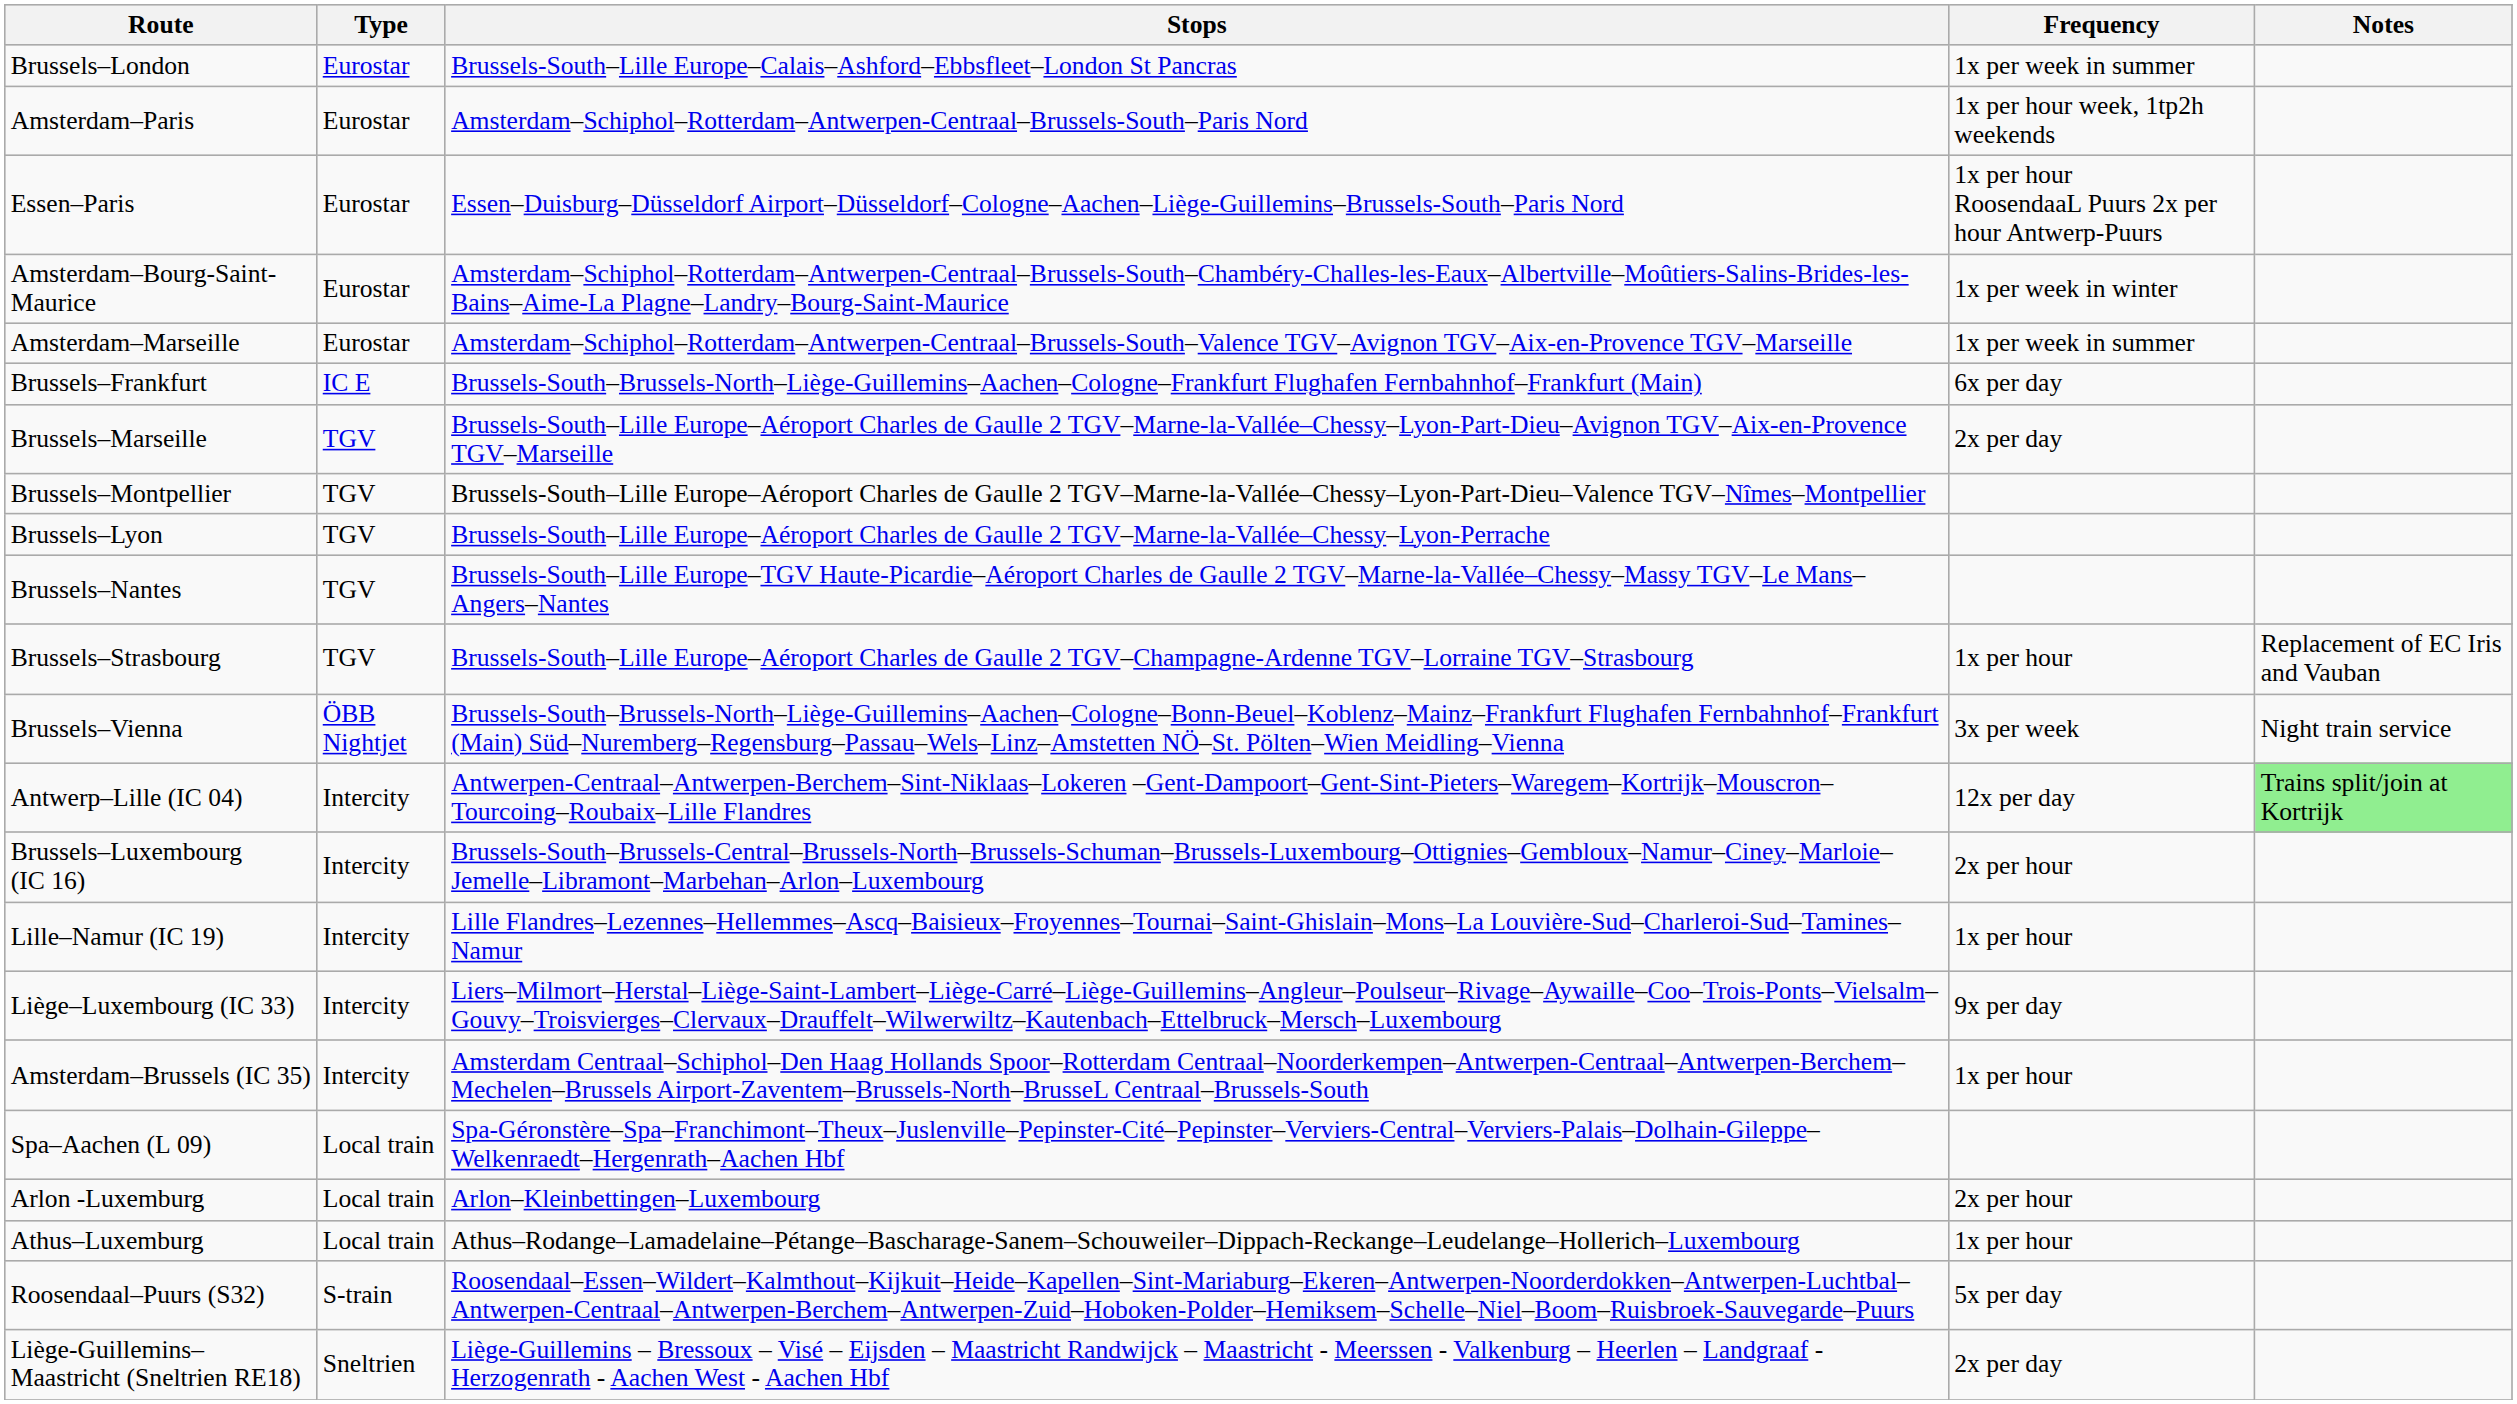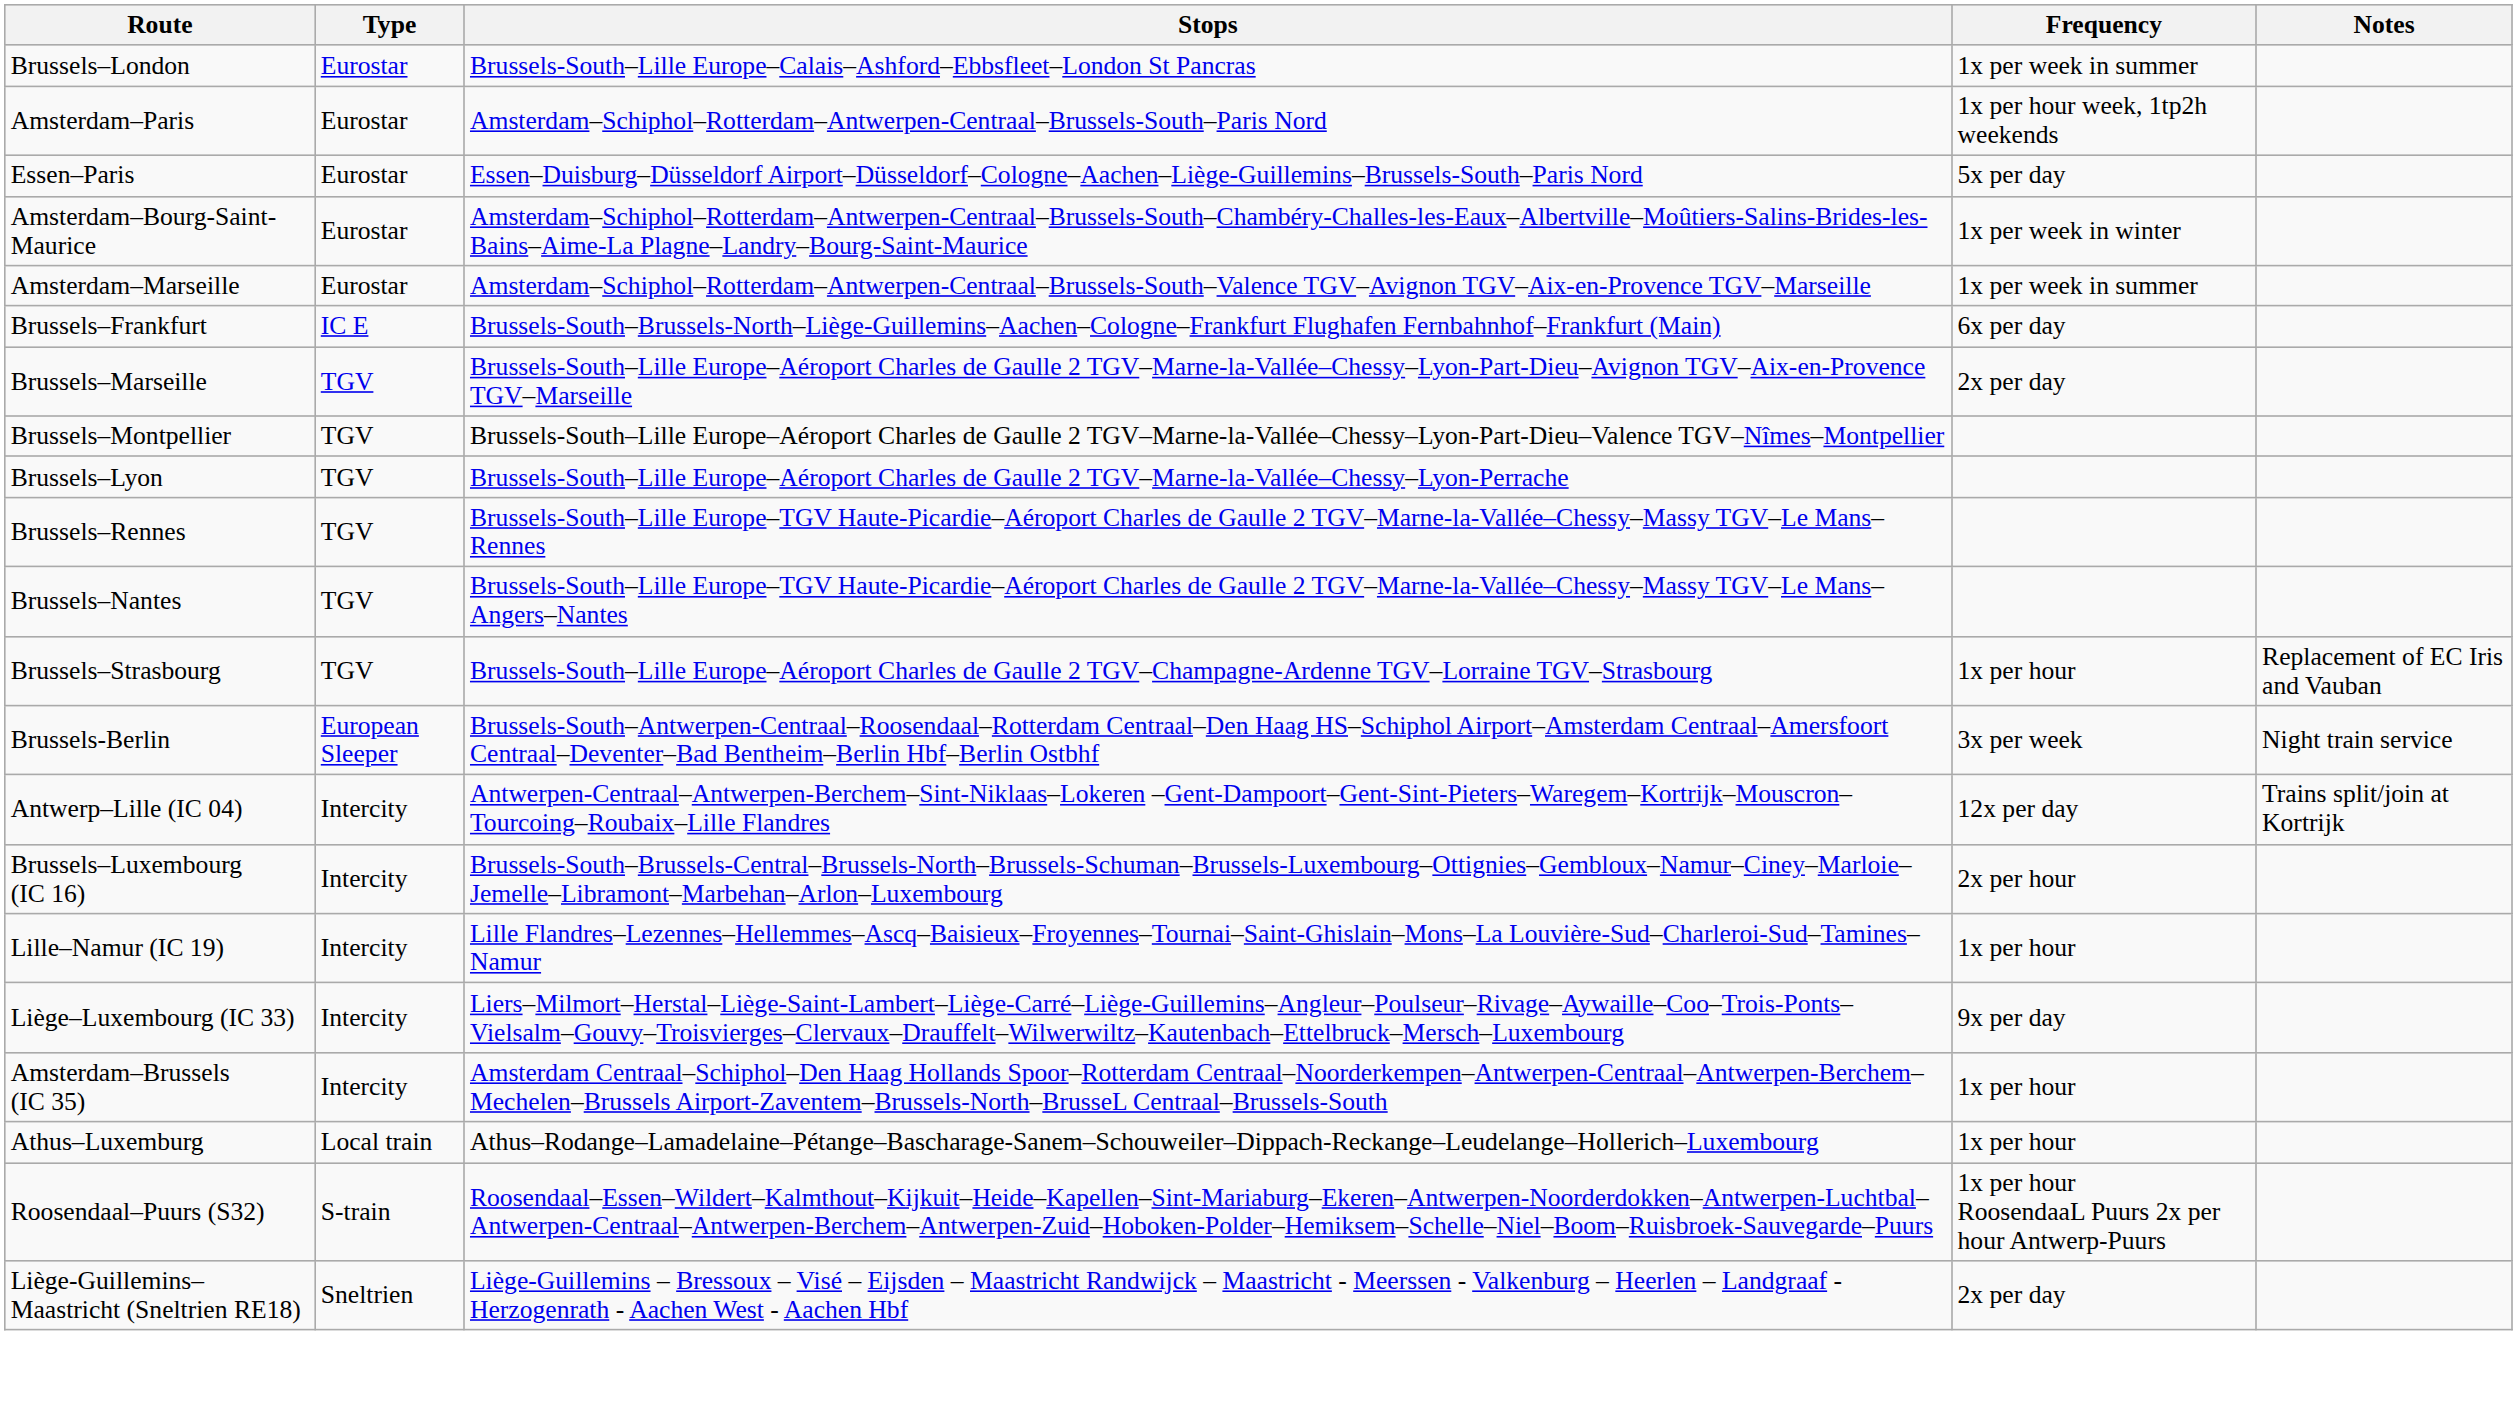(2086, 204) 1x per hour RoosendaaL Puurs 2x per hour Antwerp-Puurs -> (2012, 175) 5x per day
+ row: (98, 531)
+ row: (90, 739)
- row: (97, 728)
(2354, 797) lightgreen background -> (2355, 809) no background
- row: (111, 1144)
- row: (108, 1199)
(2008, 1294) 5x per day -> (2089, 1211) 1x per hour RoosendaaL Puurs 2x per hour Antwerp-Puurs
